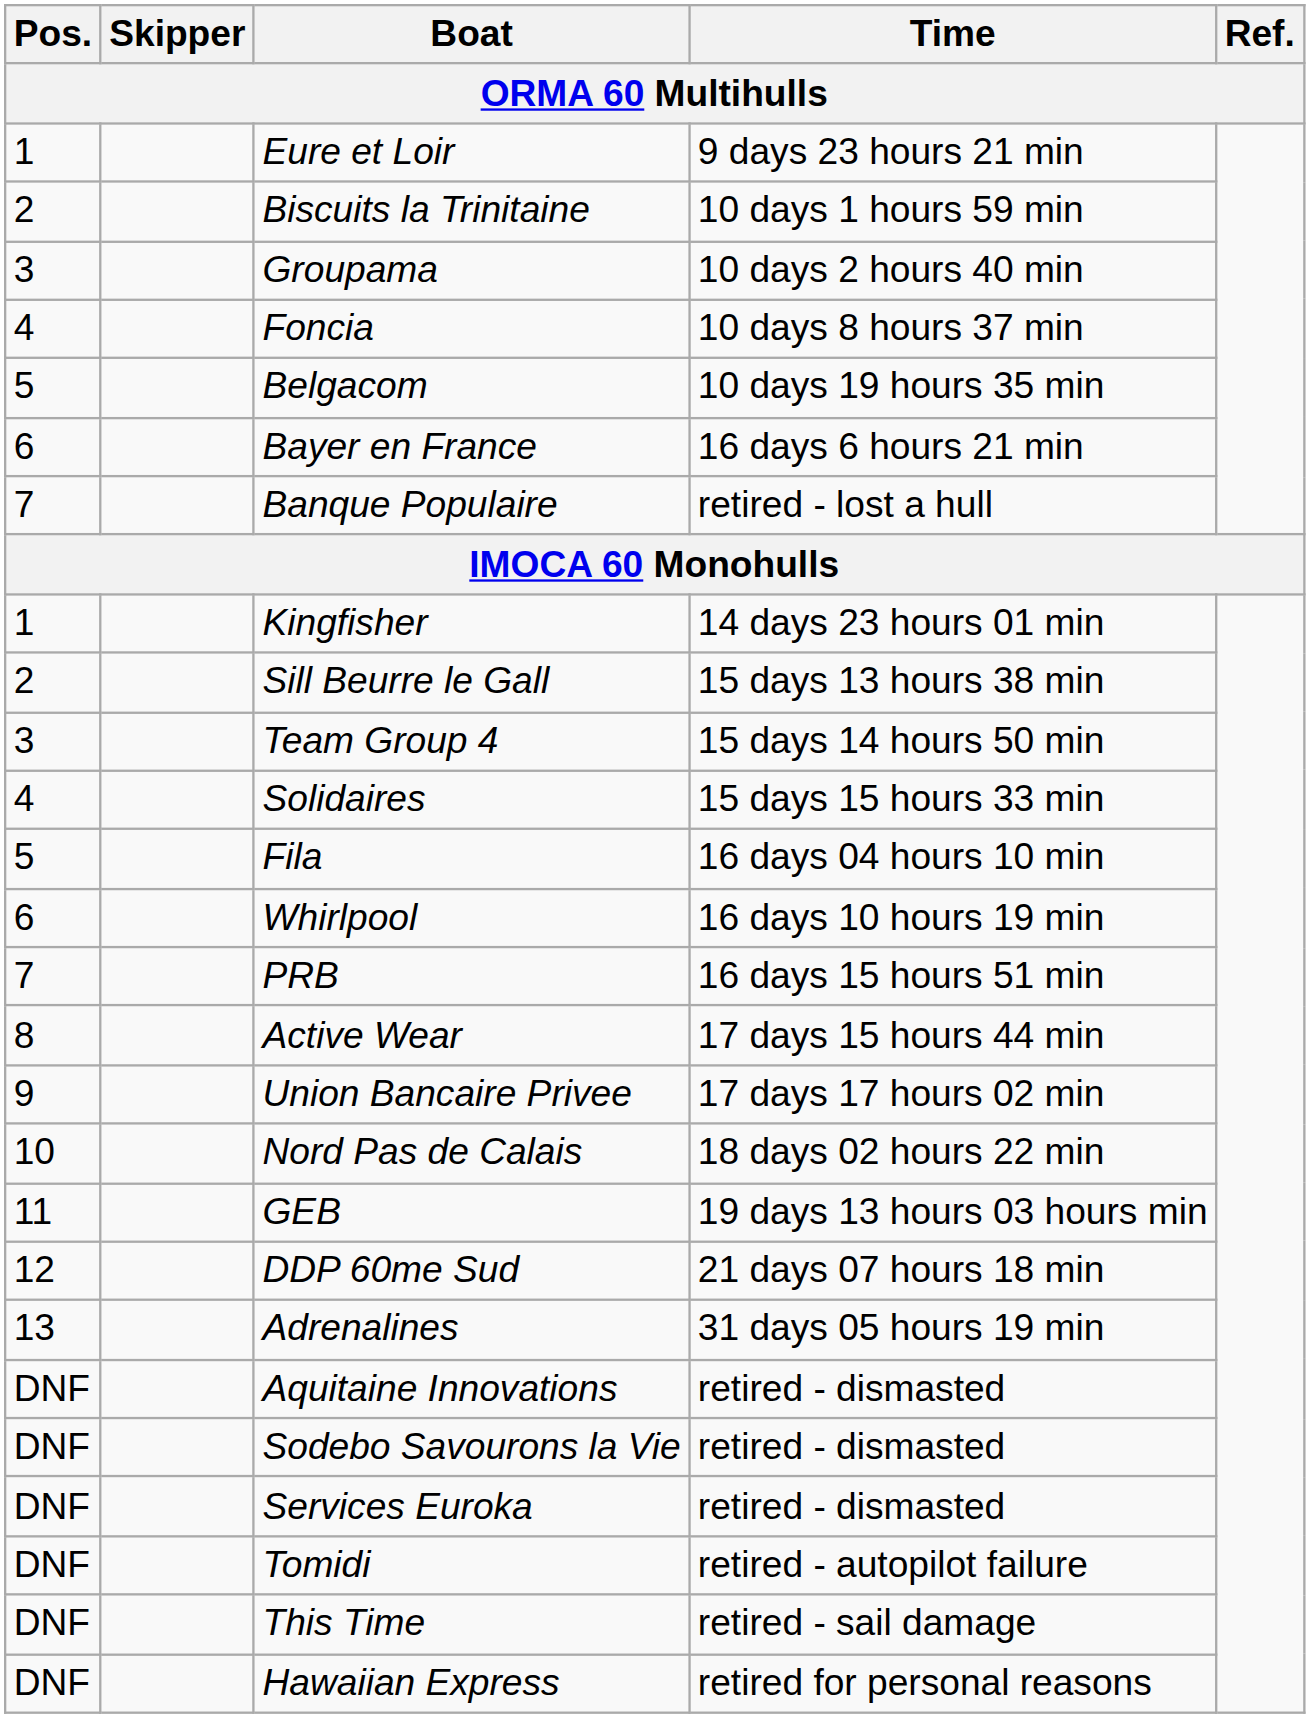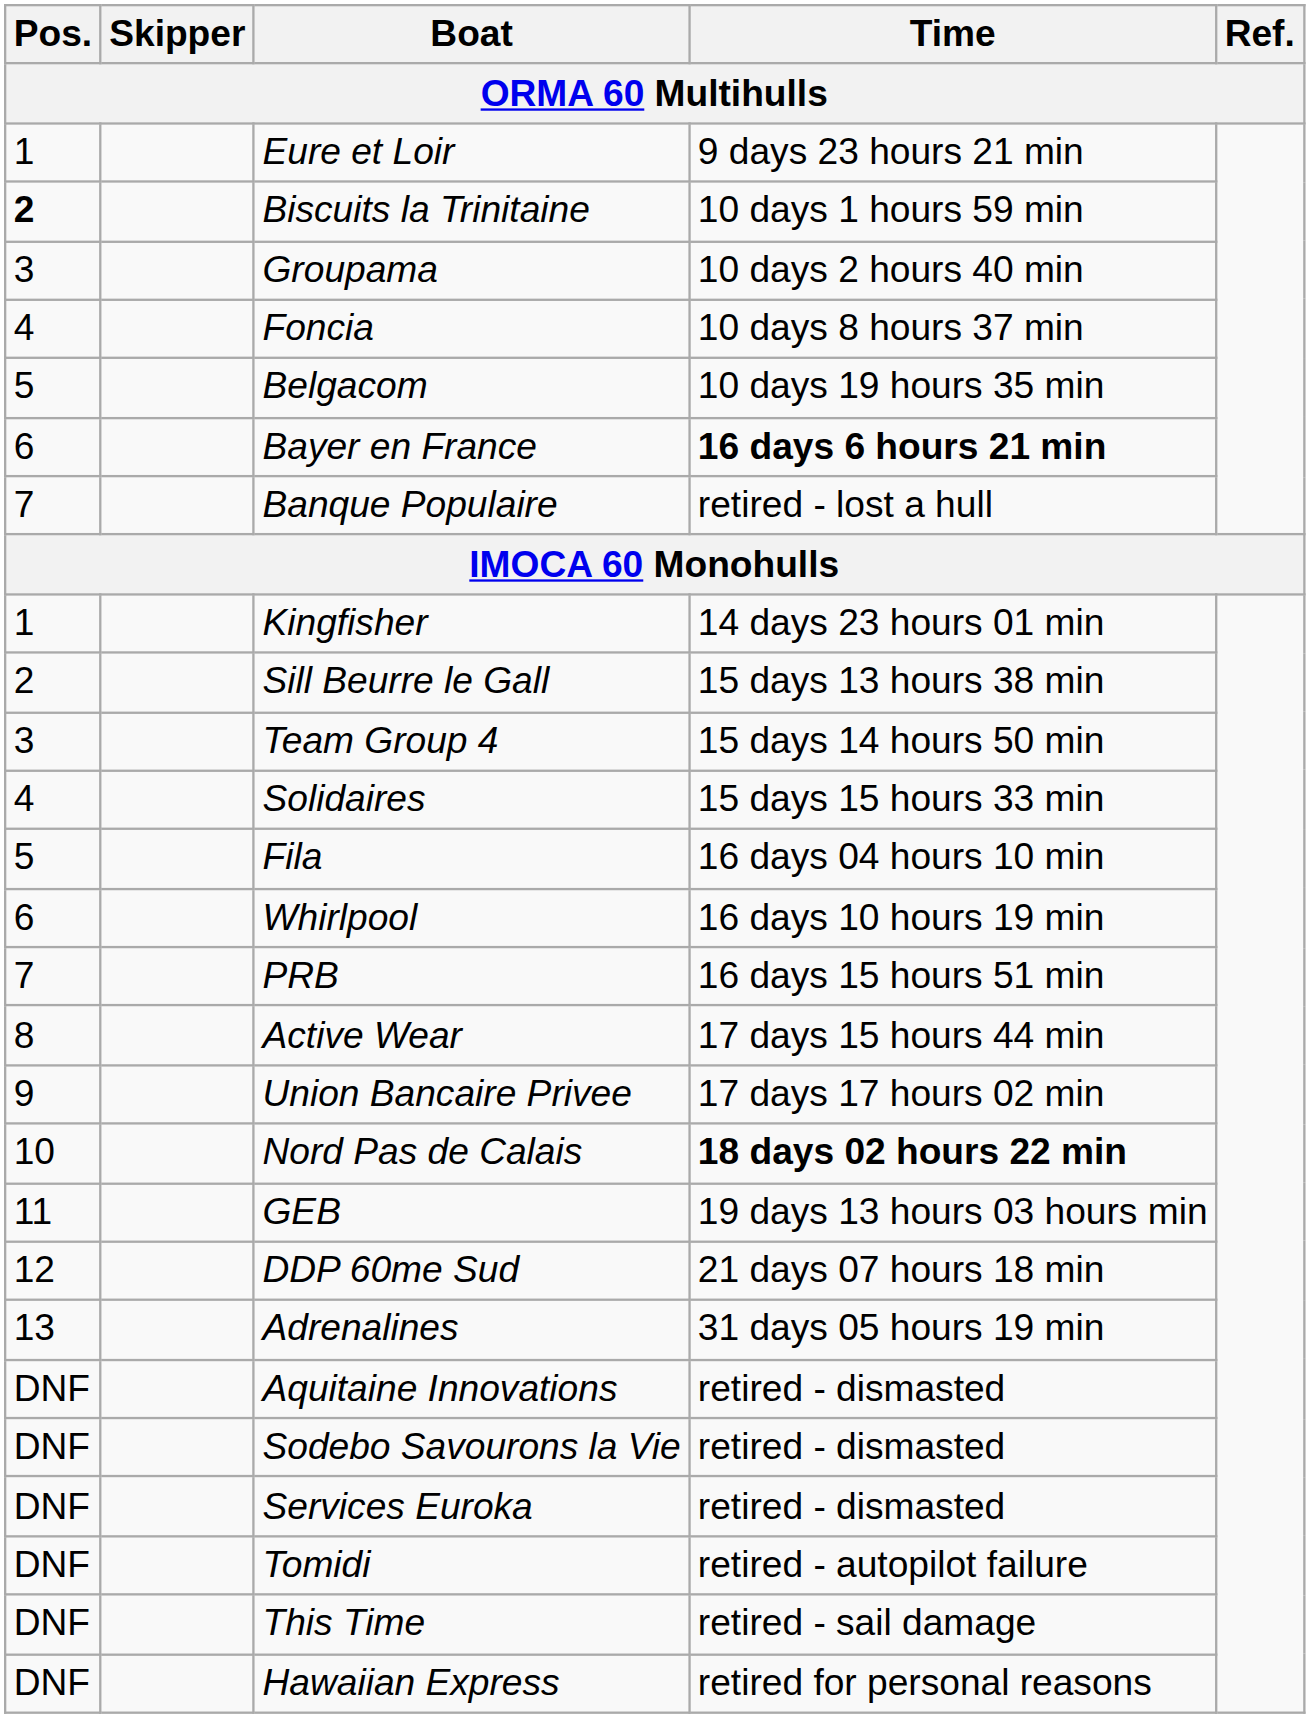(24, 210) normal -> (24, 210) bold
(891, 446) normal -> (902, 446) bold
(901, 1152) normal -> (912, 1152) bold
